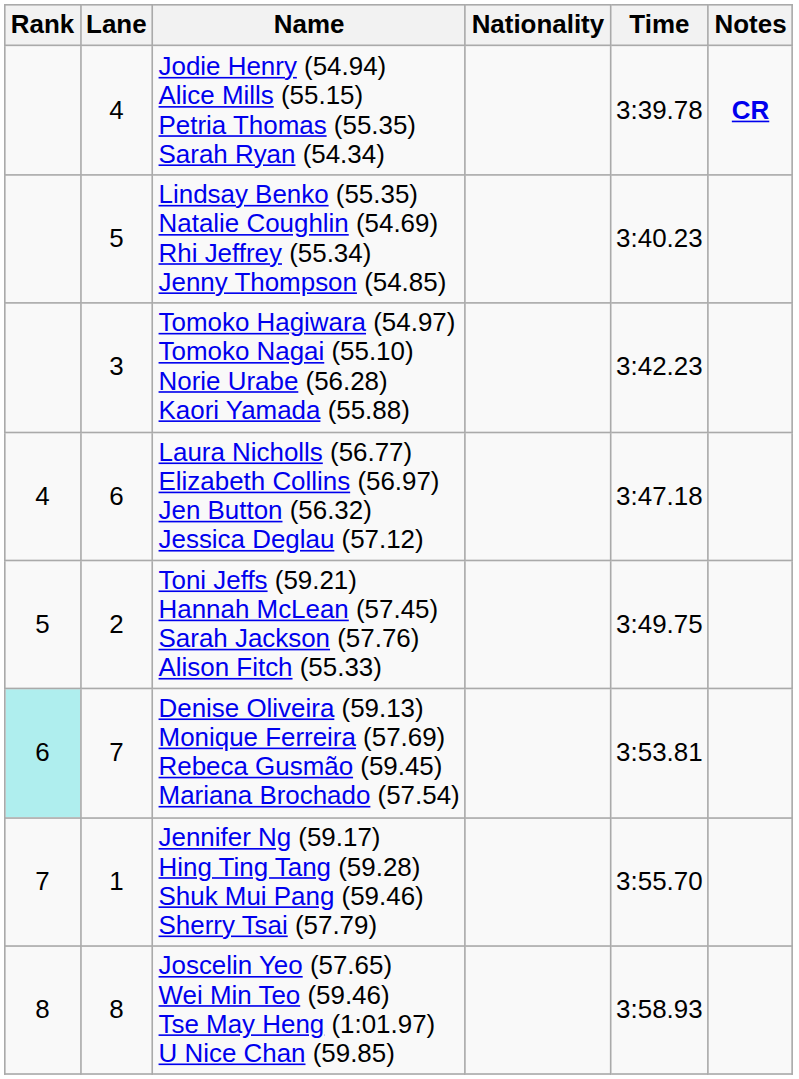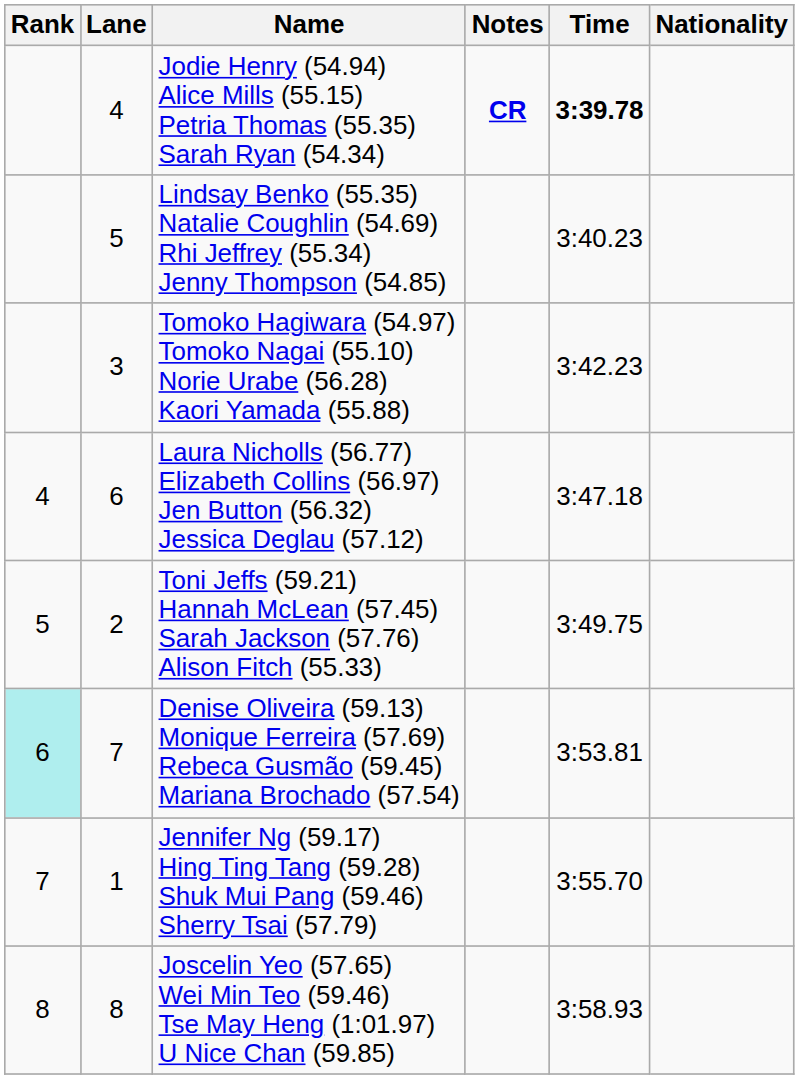columns swapped: (538, 25) <-> (751, 25)
(659, 109) normal -> (600, 109) bold
